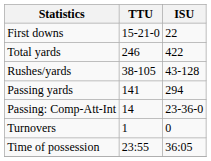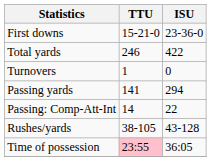(171, 33) 22 -> (184, 33) 23-36-0
rows swapped: (39, 71) <-> (32, 128)
(184, 109) 23-36-0 -> (171, 109) 22
(135, 147) no background -> (135, 147) pink background
